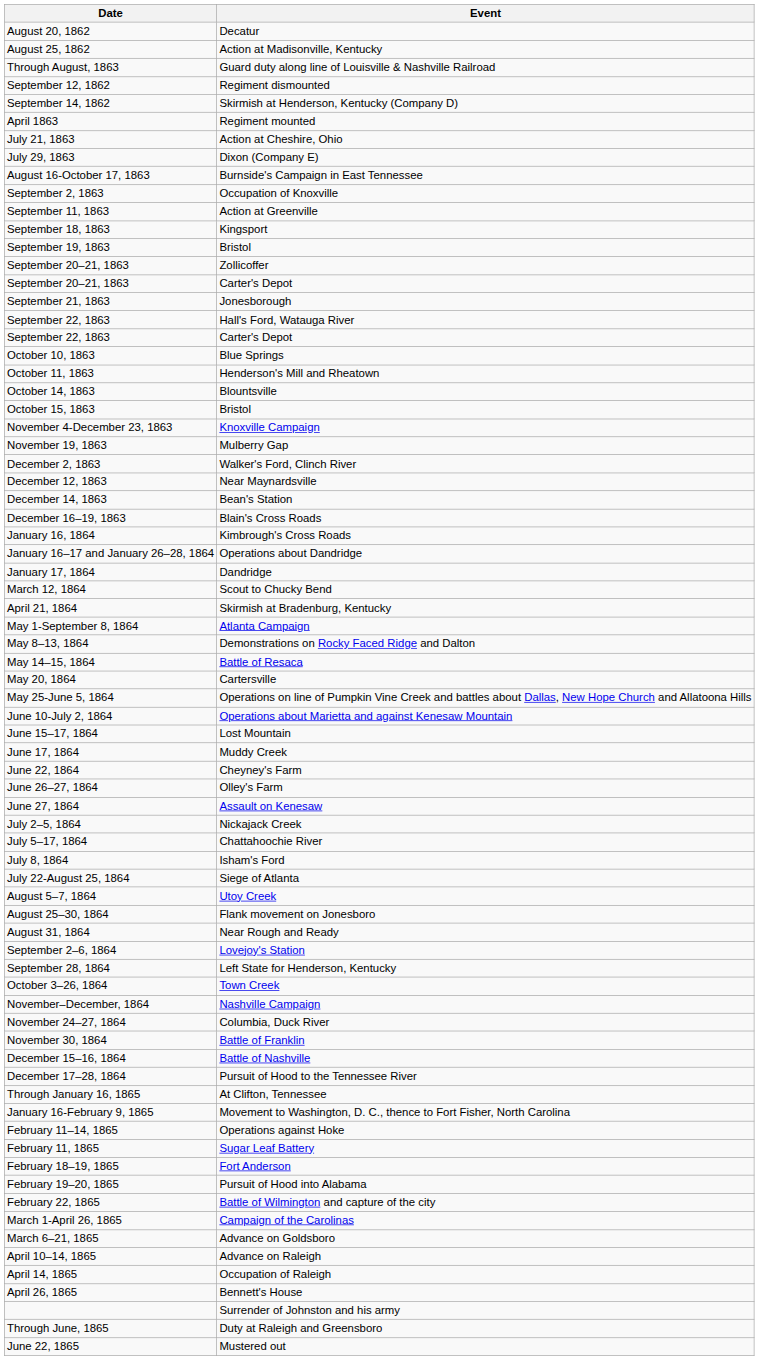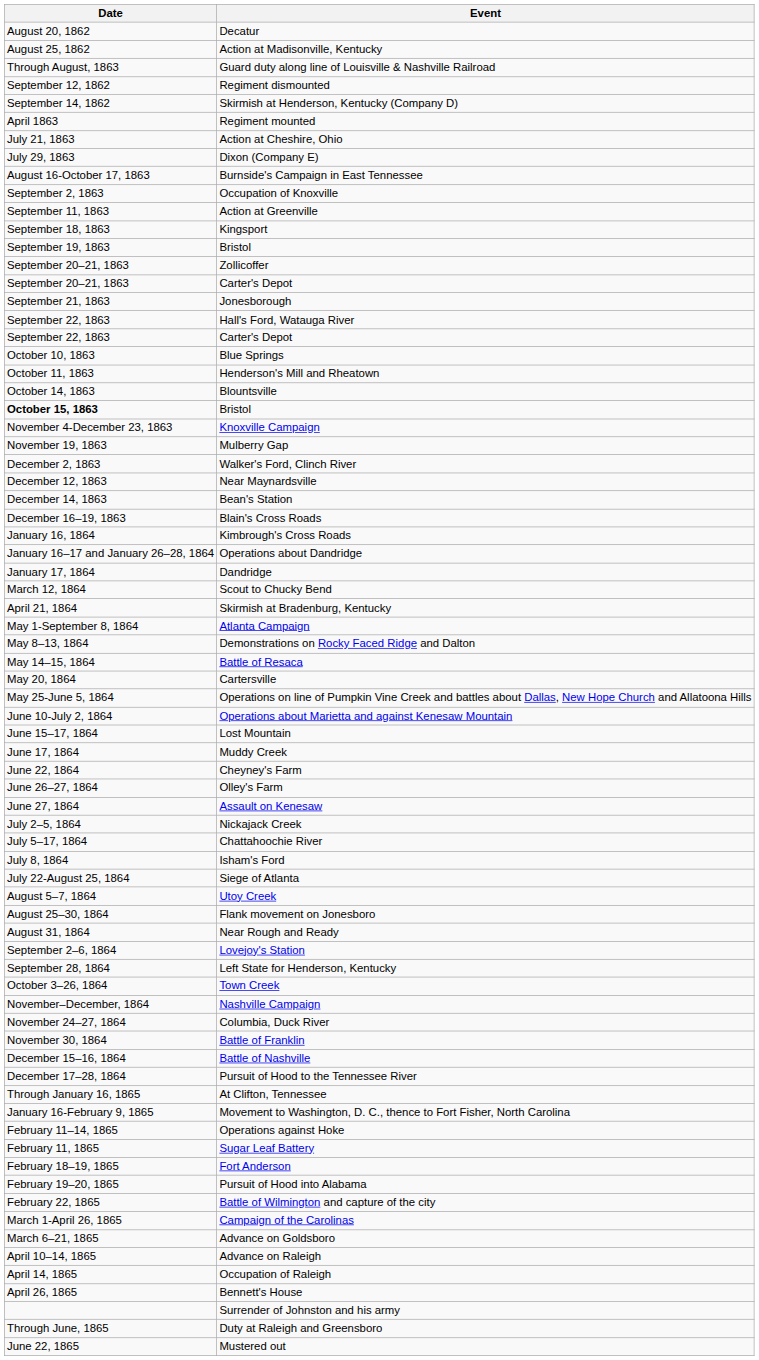(51, 409) normal -> (52, 409) bold
